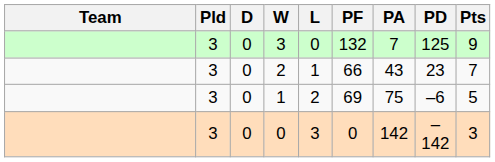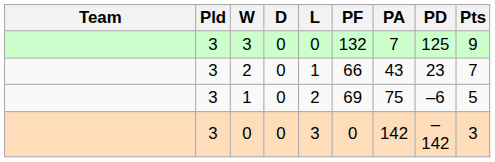columns swapped: (281, 17) <-> (247, 17)
